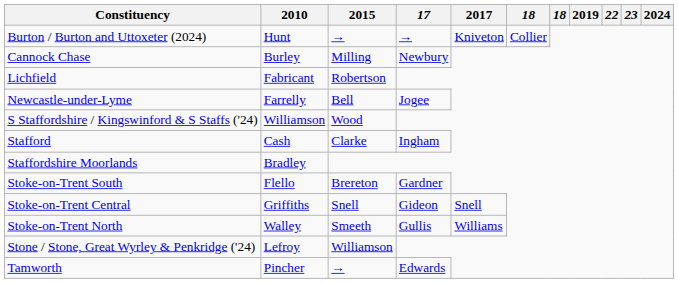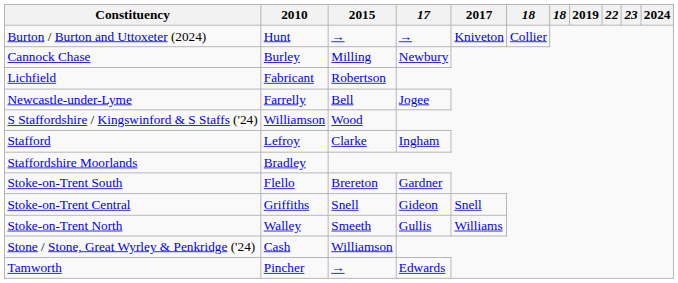(277, 141) Cash -> (282, 141) Lefroy
(282, 246) Lefroy -> (277, 246) Cash
